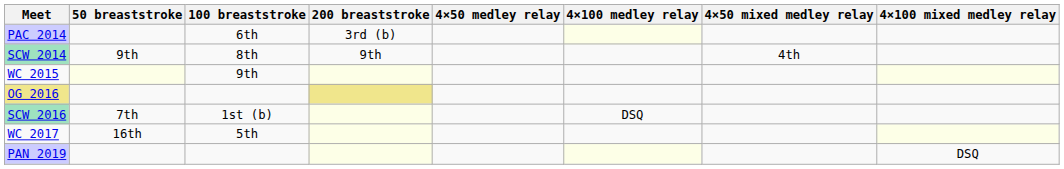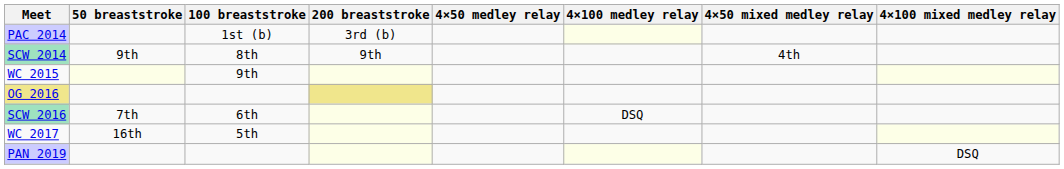(247, 34) 6th -> (247, 34) 1st (b)
(247, 114) 1st (b) -> (247, 114) 6th
